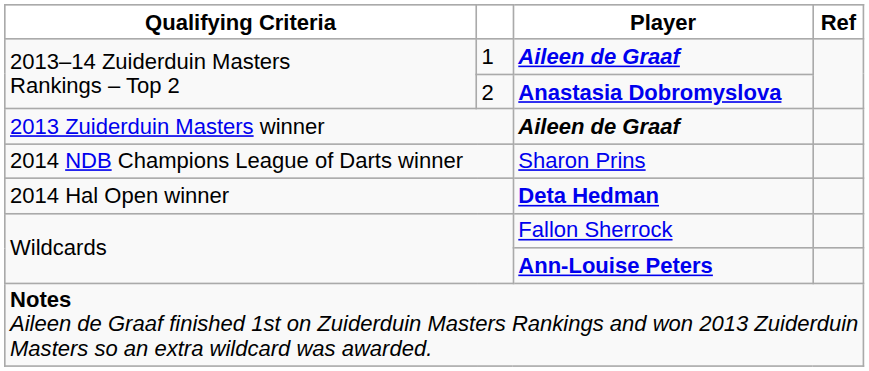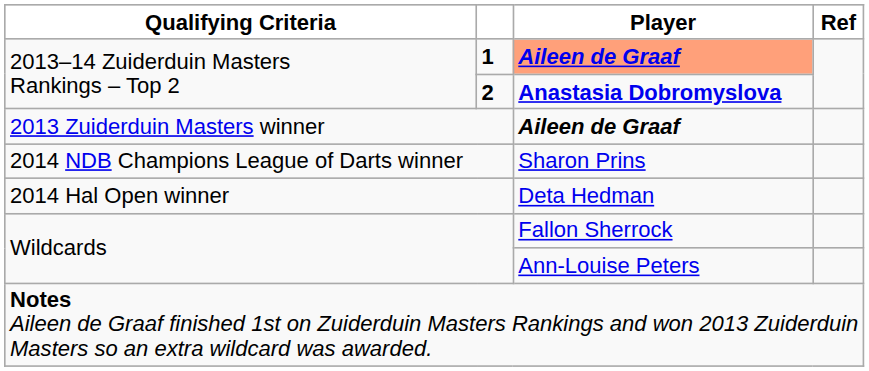(488, 56) normal -> (488, 56) bold
(599, 56) no background -> (599, 56) lightsalmon background
(488, 91) normal -> (488, 91) bold
(589, 195) bold -> (586, 195) normal
(616, 265) bold -> (609, 265) normal
